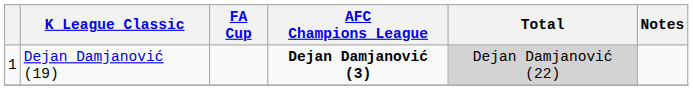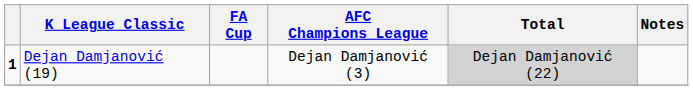(12, 65) normal -> (12, 65) bold
(358, 65) bold -> (358, 65) normal
